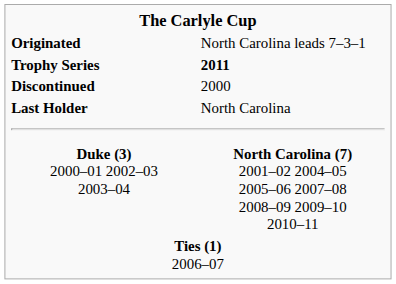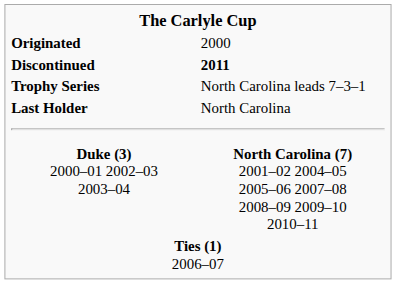(283, 43) North Carolina leads 7–3–1 -> (216, 43) 2000
(55, 64) Trophy Series -> (53, 64) Discontinued
(53, 86) Discontinued -> (55, 86) Trophy Series
(216, 86) 2000 -> (283, 86) North Carolina leads 7–3–1
